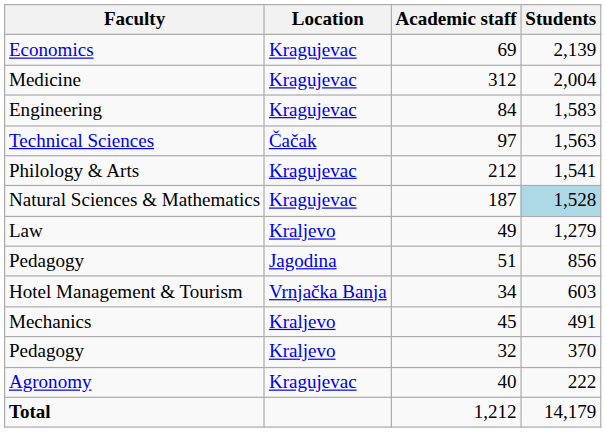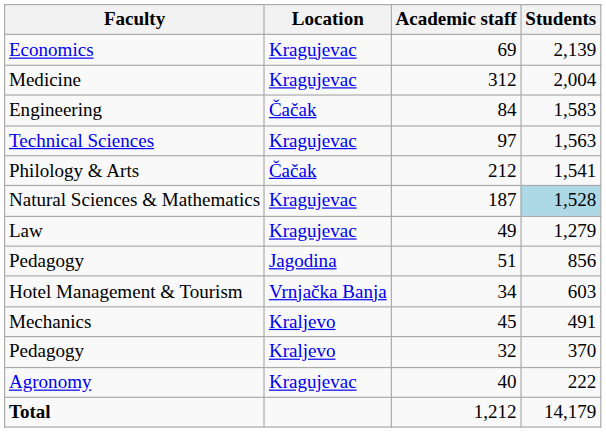(313, 110) Kragujevac -> (293, 110) Čačak
(293, 140) Čačak -> (313, 140) Kragujevac
(313, 170) Kragujevac -> (293, 170) Čačak
(302, 230) Kraljevo -> (313, 230) Kragujevac
